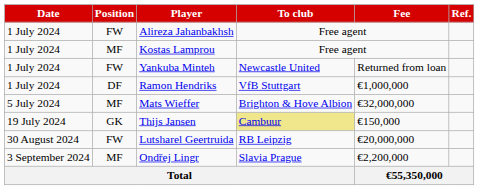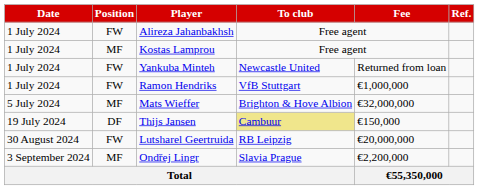(114, 85) DF -> (114, 85) FW
(114, 121) GK -> (114, 121) DF
